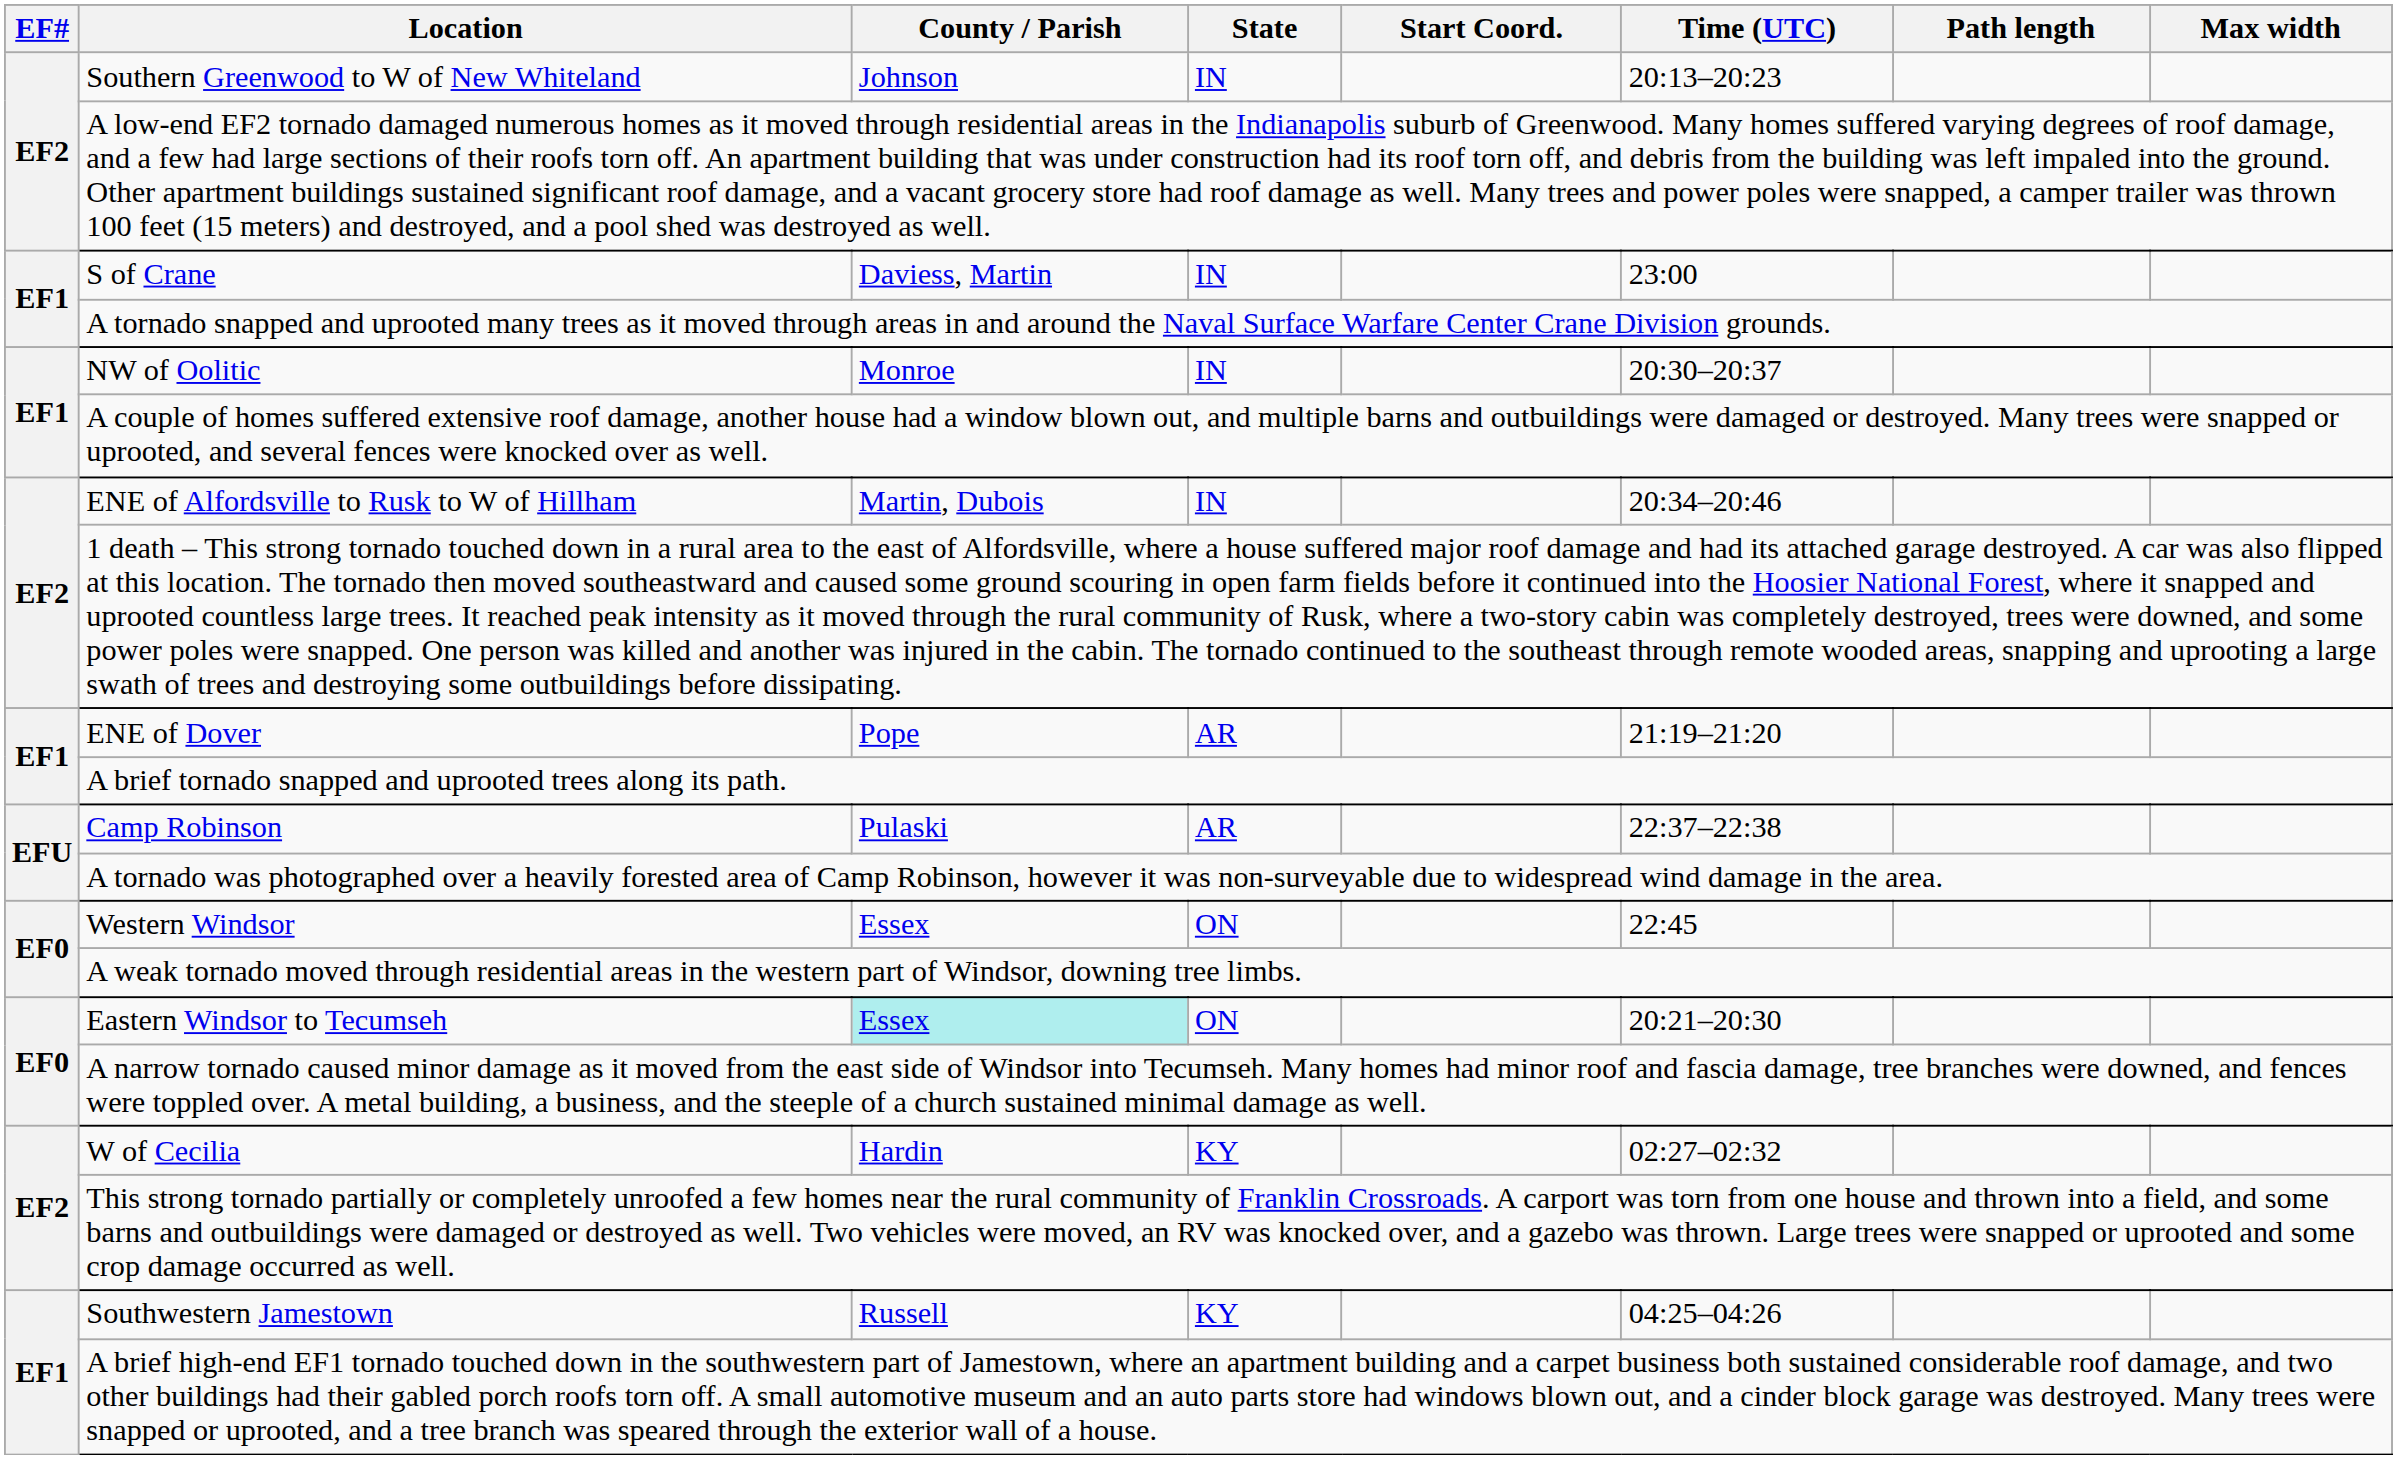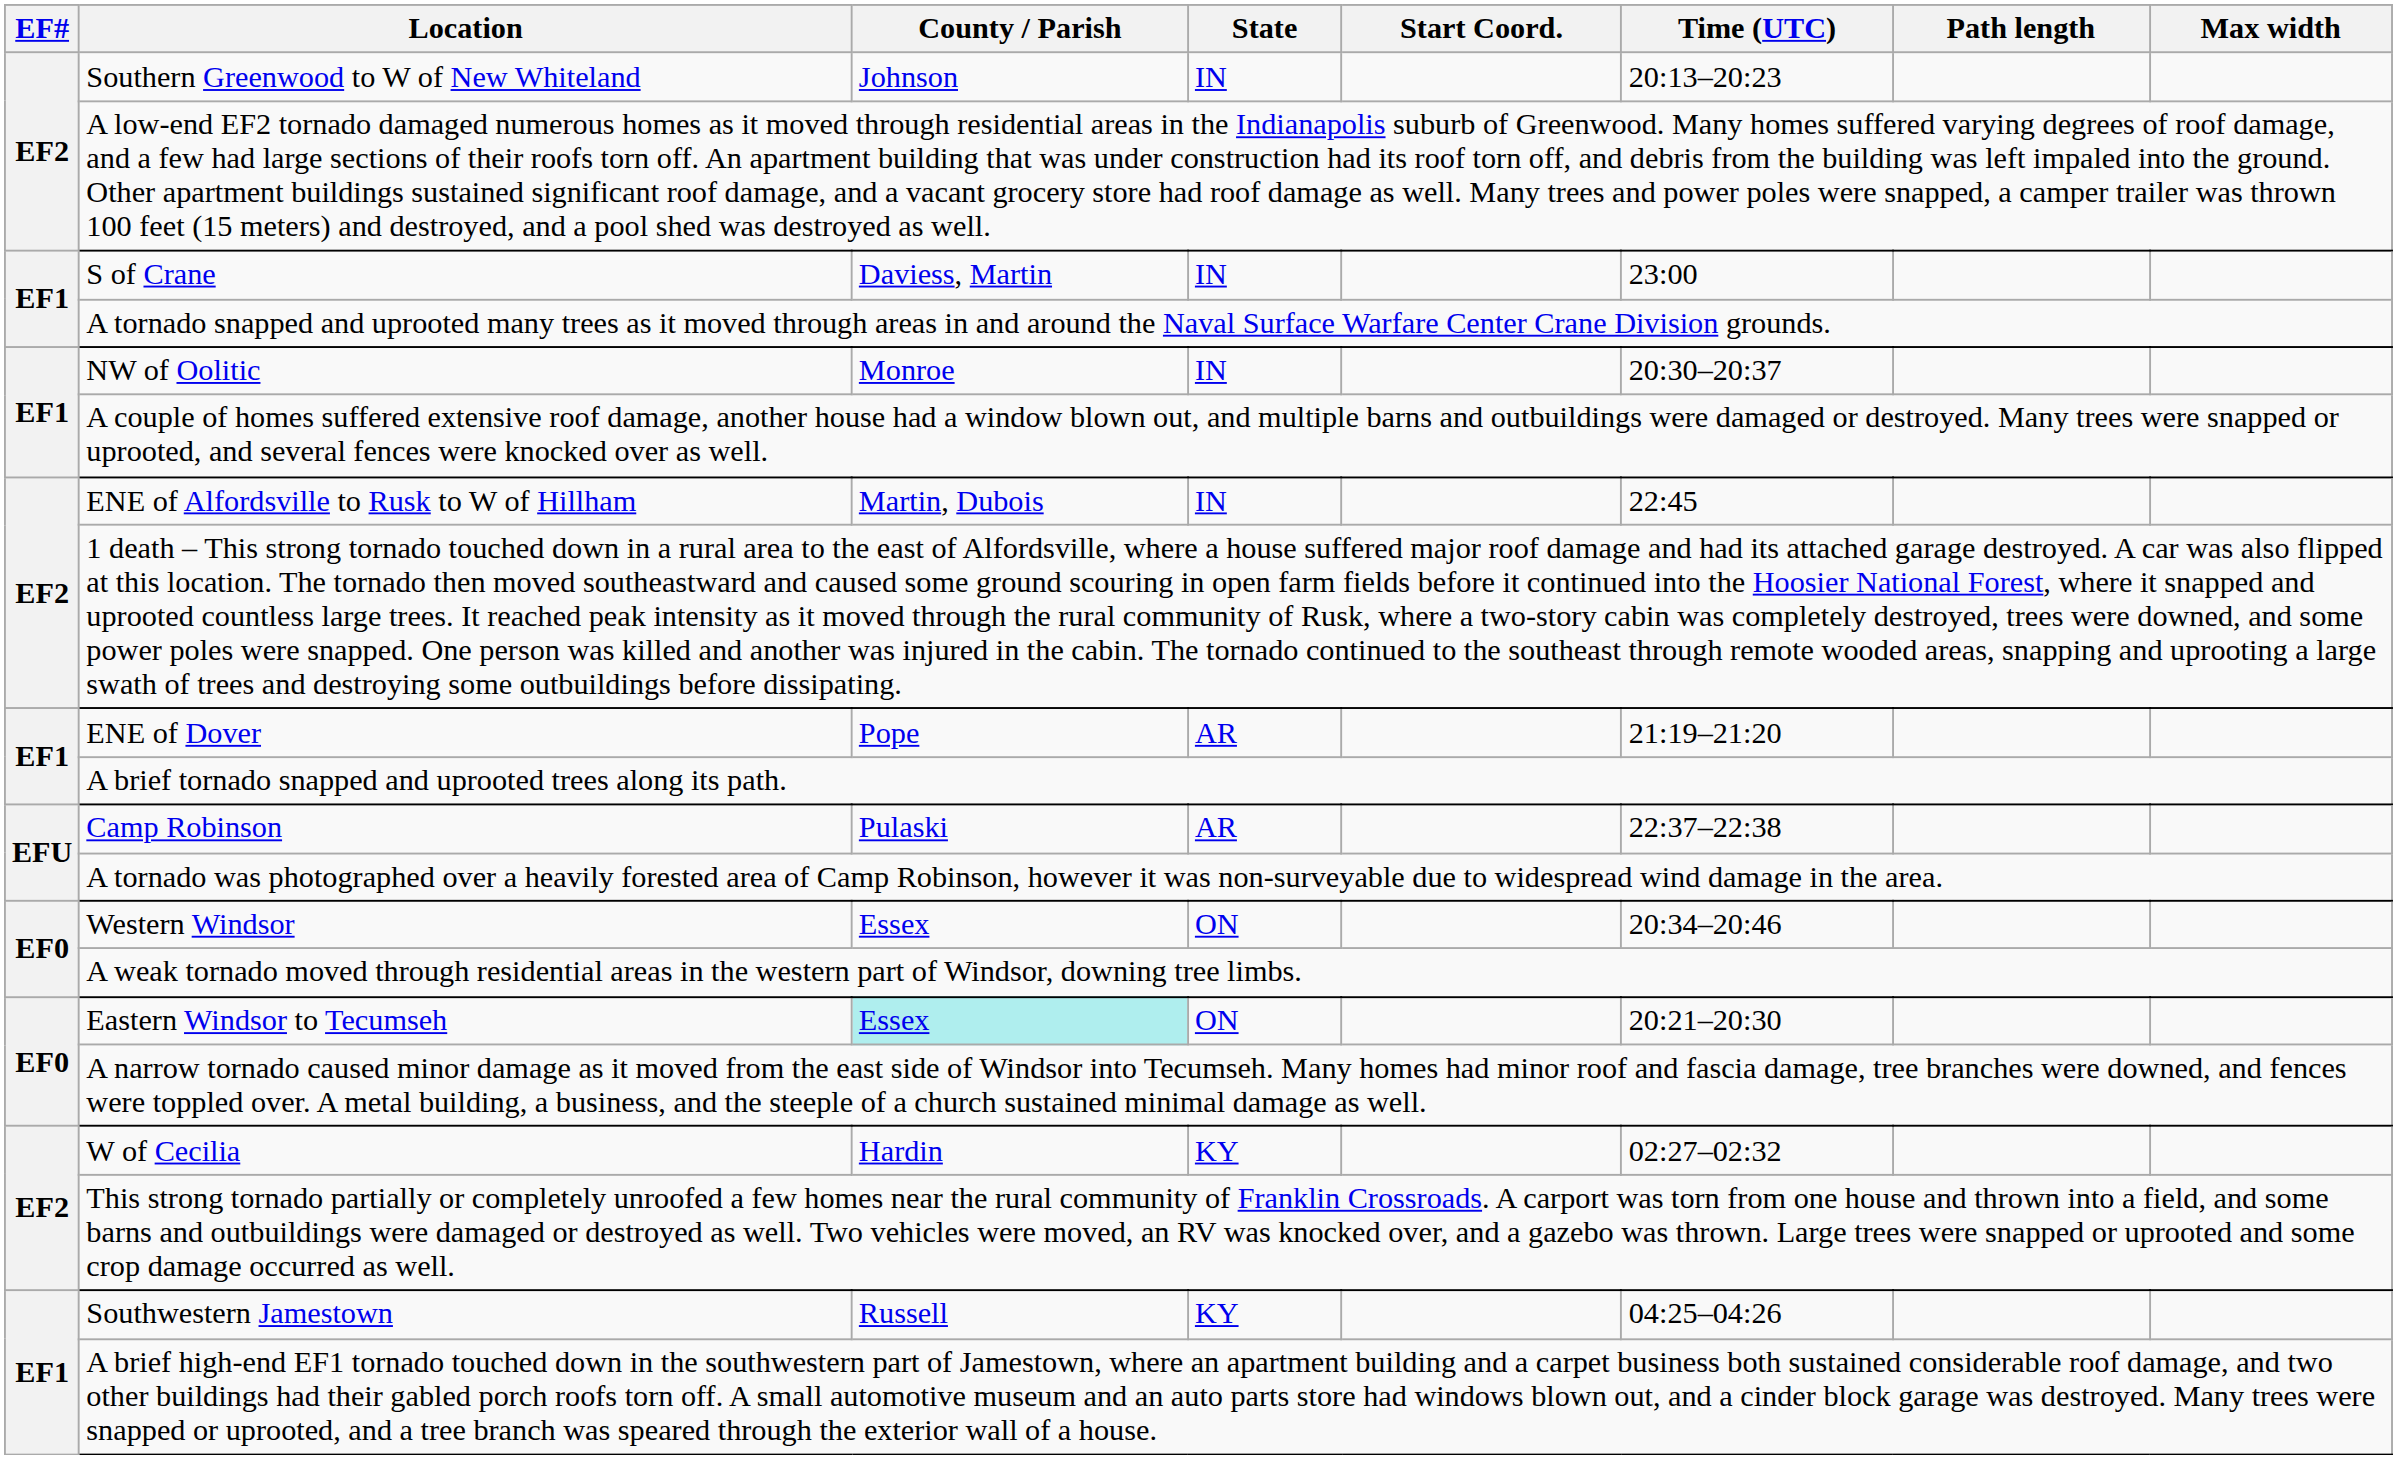(1705, 500) 20:34–20:46 -> (1663, 500) 22:45
(1663, 924) 22:45 -> (1705, 924) 20:34–20:46
